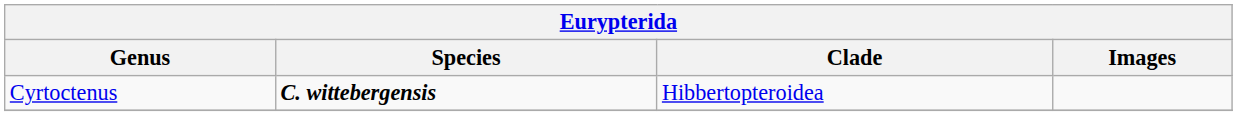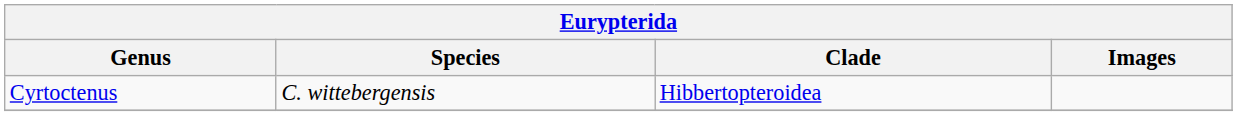(358, 92) bold -> (358, 92) normal
